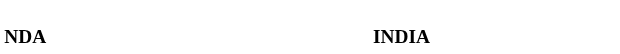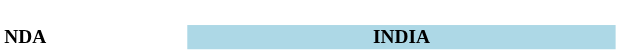(402, 37) no background -> (402, 37) lightblue background
